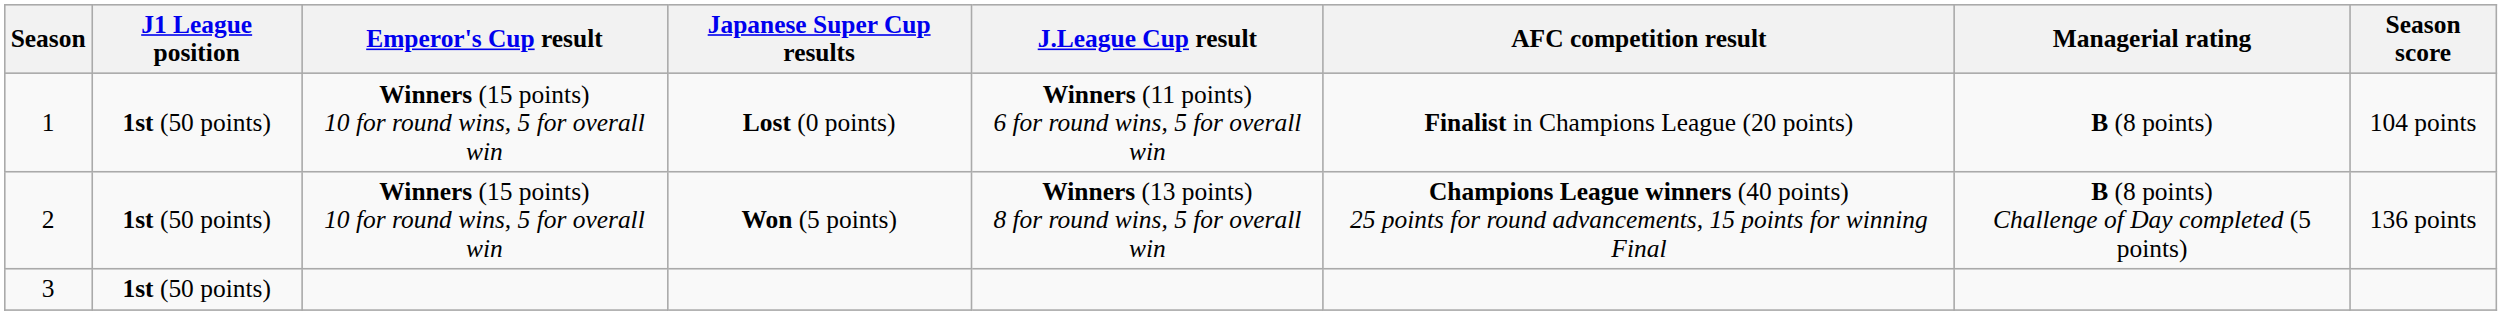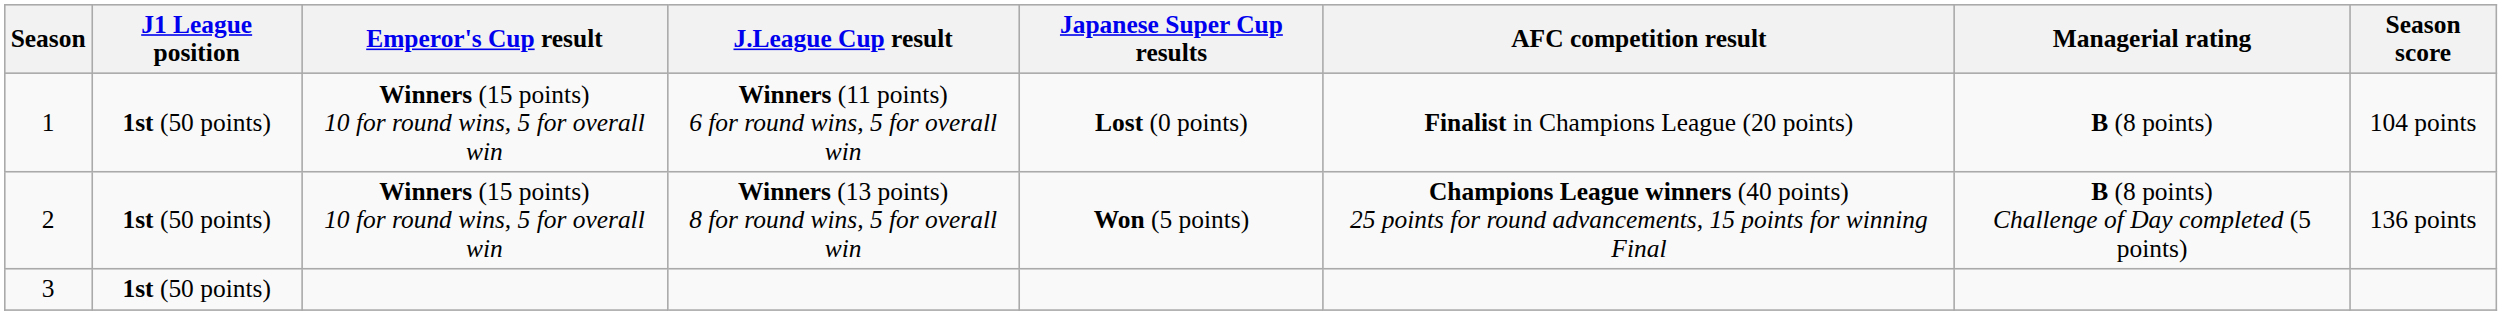columns swapped: (1147, 38) <-> (819, 38)
